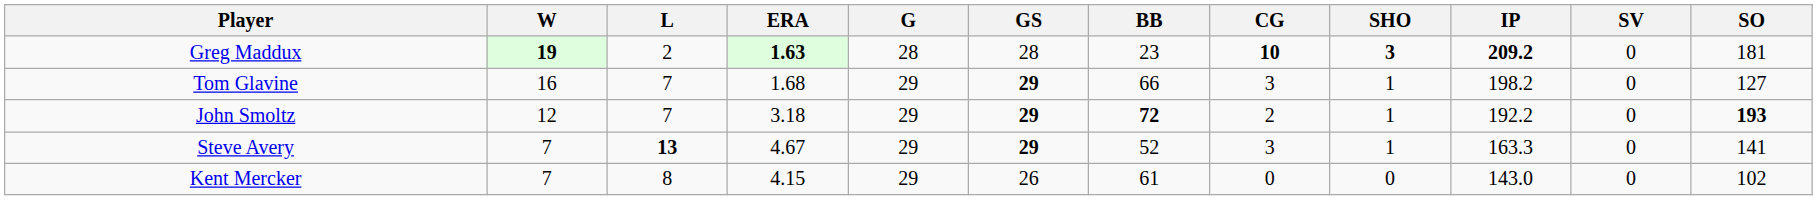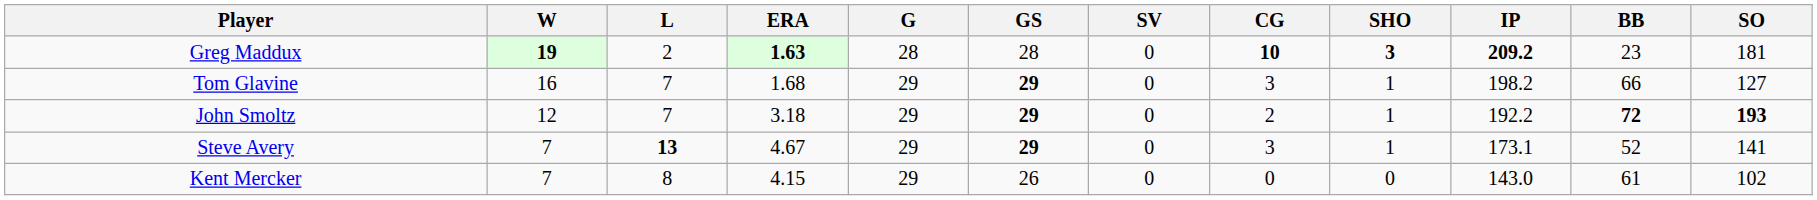columns swapped: (1631, 20) <-> (1149, 20)
(1511, 147) 163.3 -> (1511, 147) 173.1
